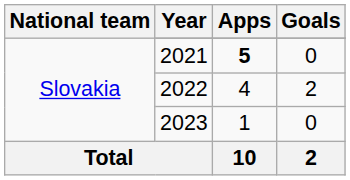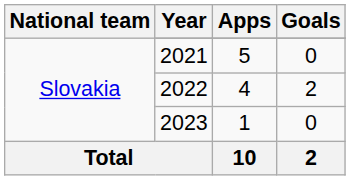(244, 55) bold -> (244, 55) normal
